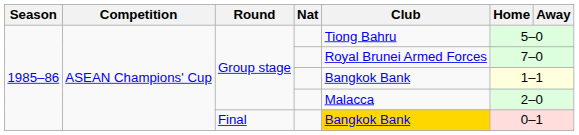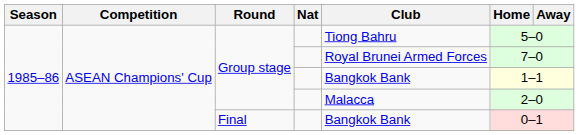(367, 120) gold background -> (367, 120) no background
